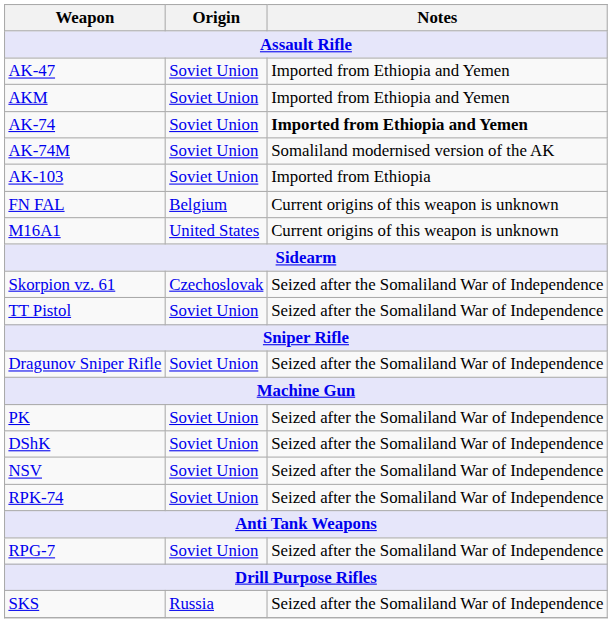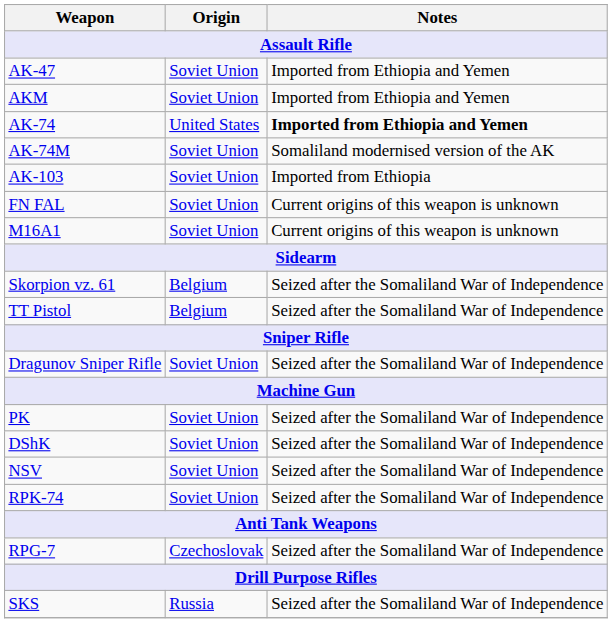(214, 124) Soviet Union -> (214, 124) United States
(198, 204) Belgium -> (214, 204) Soviet Union
(214, 230) United States -> (214, 230) Soviet Union
(216, 284) Czechoslovak -> (198, 284) Belgium
(214, 310) Soviet Union -> (198, 310) Belgium
(214, 550) Soviet Union -> (216, 550) Czechoslovak
